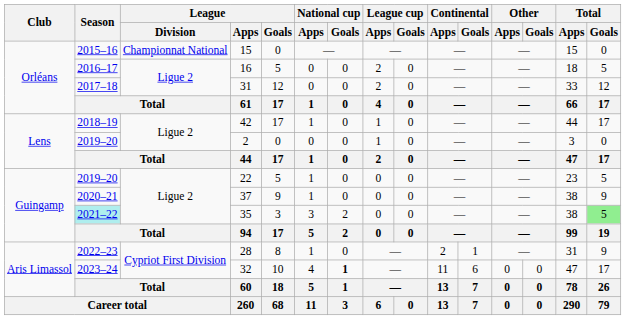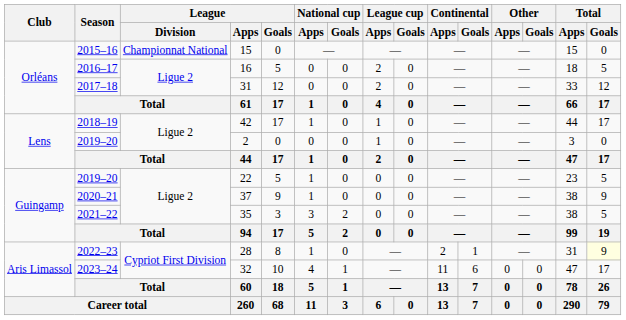(97, 214) paleturquoise background -> (97, 214) no background
(604, 214) lightgreen background -> (604, 214) no background
(604, 251) no background -> (604, 251) lightyellow background
(345, 269) bold -> (345, 269) normal
